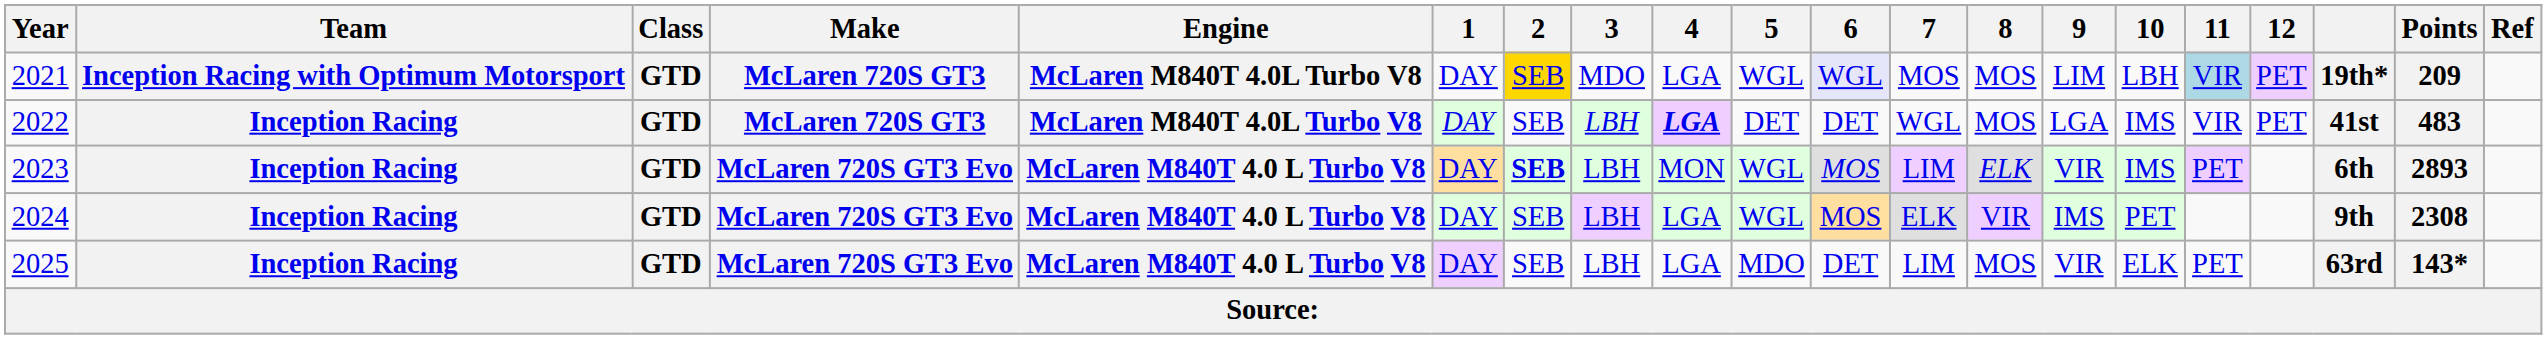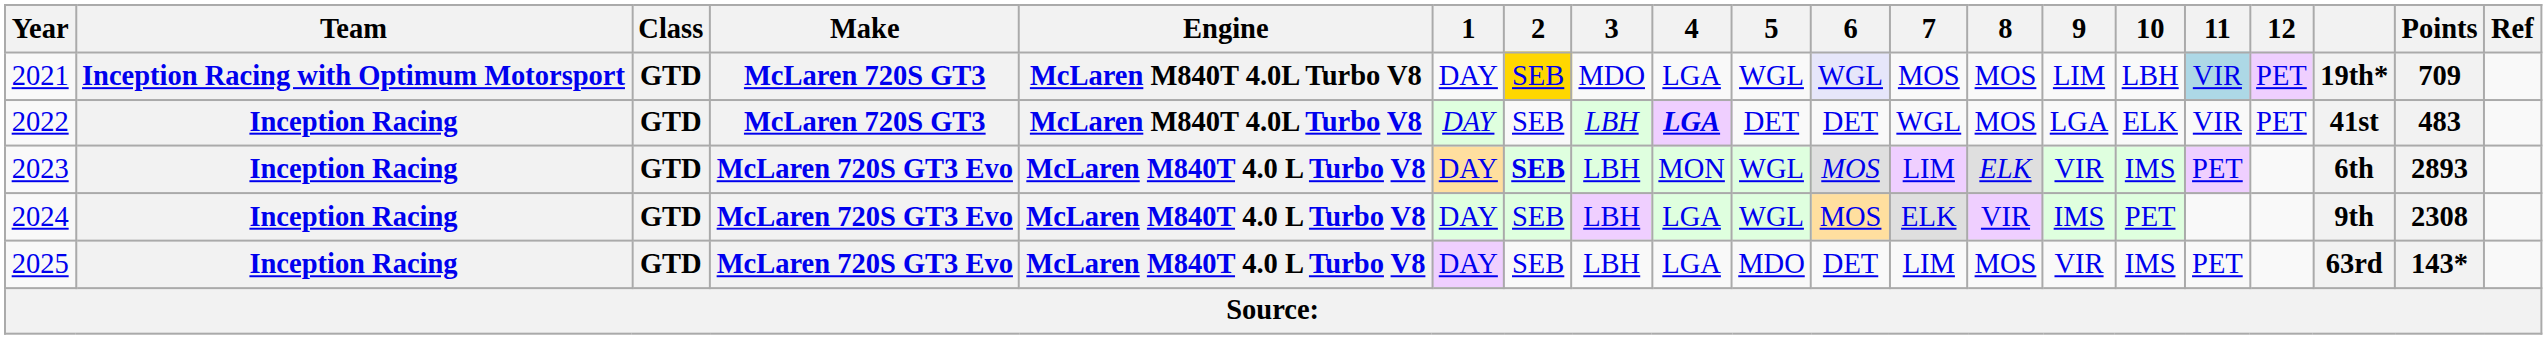(2440, 75) 209 -> (2440, 75) 709
(2150, 122) IMS -> (2150, 122) ELK
(2150, 263) ELK -> (2150, 263) IMS
